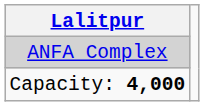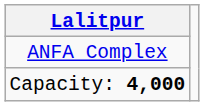(97, 52) lightgrey background -> (97, 52) no background
